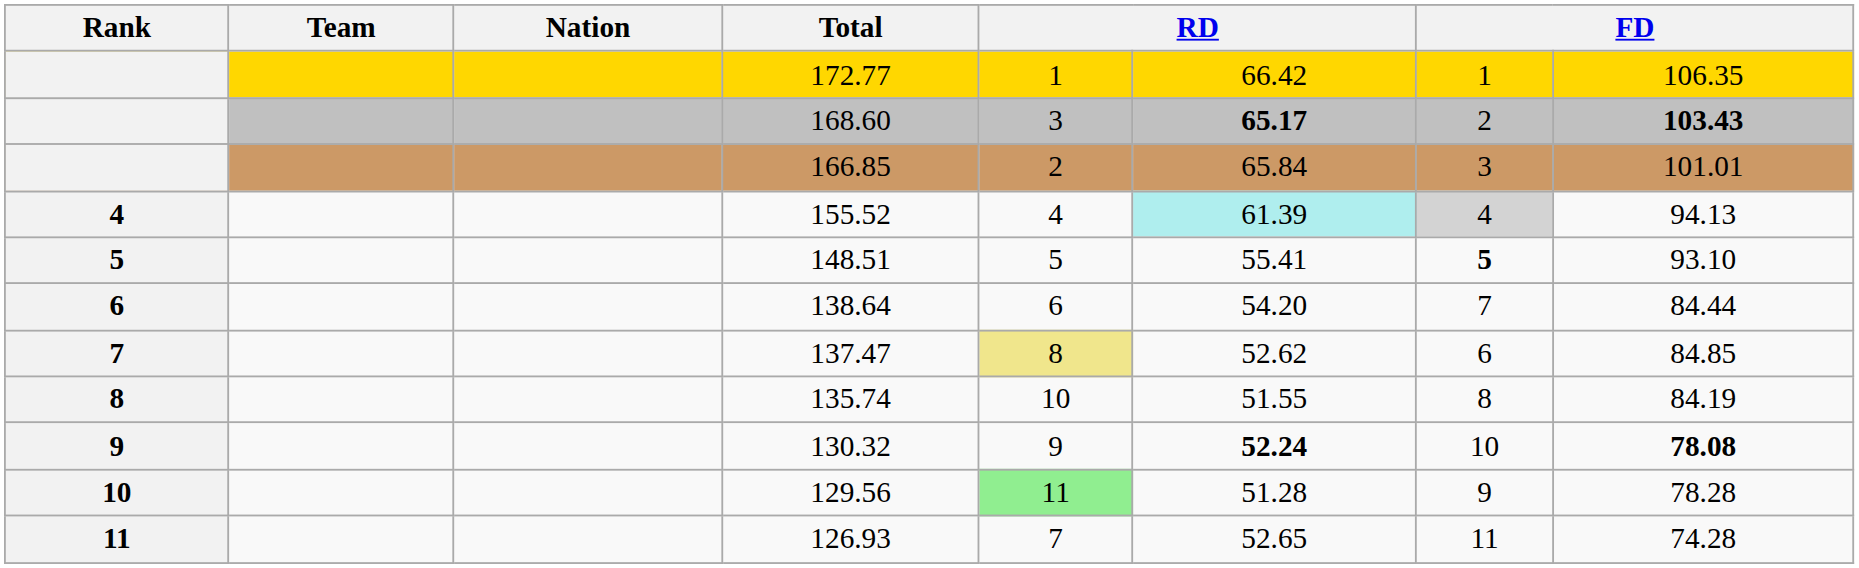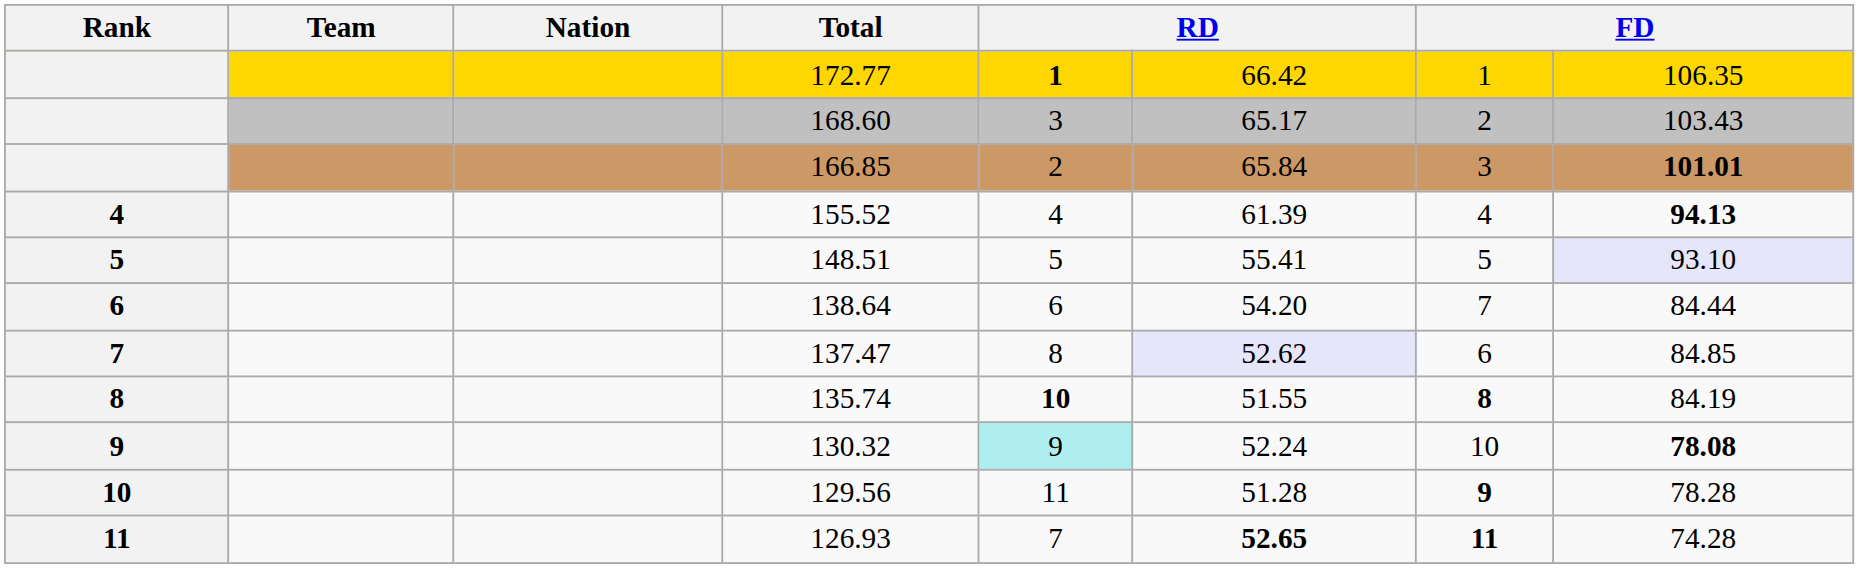(1056, 74) normal -> (1056, 74) bold
(1274, 120) bold -> (1274, 120) normal
(1703, 120) bold -> (1703, 120) normal
(1703, 167) normal -> (1703, 167) bold
(1274, 213) paleturquoise background -> (1274, 213) no background
(1485, 213) lightgrey background -> (1485, 213) no background
(1703, 213) normal -> (1703, 213) bold
(1485, 259) bold -> (1485, 259) normal
(1703, 259) no background -> (1703, 259) lavender background
(1056, 352) khaki background -> (1056, 352) no background
(1274, 352) no background -> (1274, 352) lavender background
(1056, 399) normal -> (1056, 399) bold
(1485, 399) normal -> (1485, 399) bold
(1056, 445) no background -> (1056, 445) paleturquoise background
(1274, 445) bold -> (1274, 445) normal
(1056, 492) lightgreen background -> (1056, 492) no background
(1485, 492) normal -> (1485, 492) bold
(1274, 538) normal -> (1274, 538) bold
(1485, 538) normal -> (1485, 538) bold
